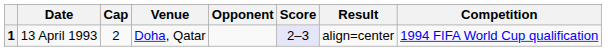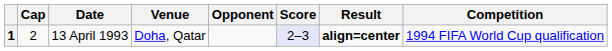columns swapped: (116, 14) <-> (59, 14)
(358, 35) normal -> (361, 35) bold
